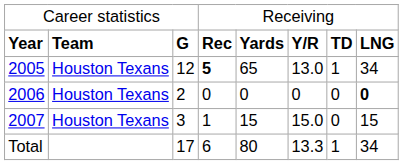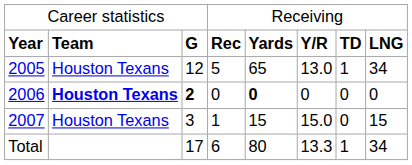(207, 69) bold -> (216, 69) normal
(110, 95) normal -> (115, 95) bold
(181, 95) normal -> (190, 95) bold
(244, 95) normal -> (253, 95) bold
(365, 95) bold -> (374, 95) normal
